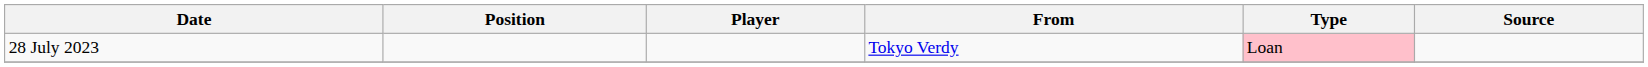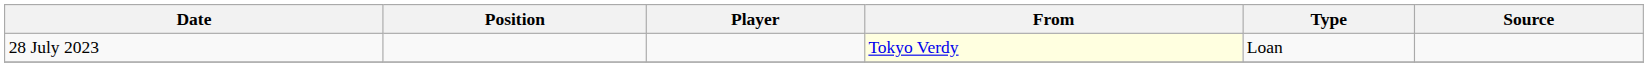(913, 47) no background -> (913, 47) lightyellow background
(1265, 47) pink background -> (1265, 47) no background
